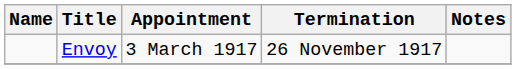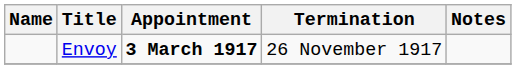(192, 50) normal -> (192, 50) bold
